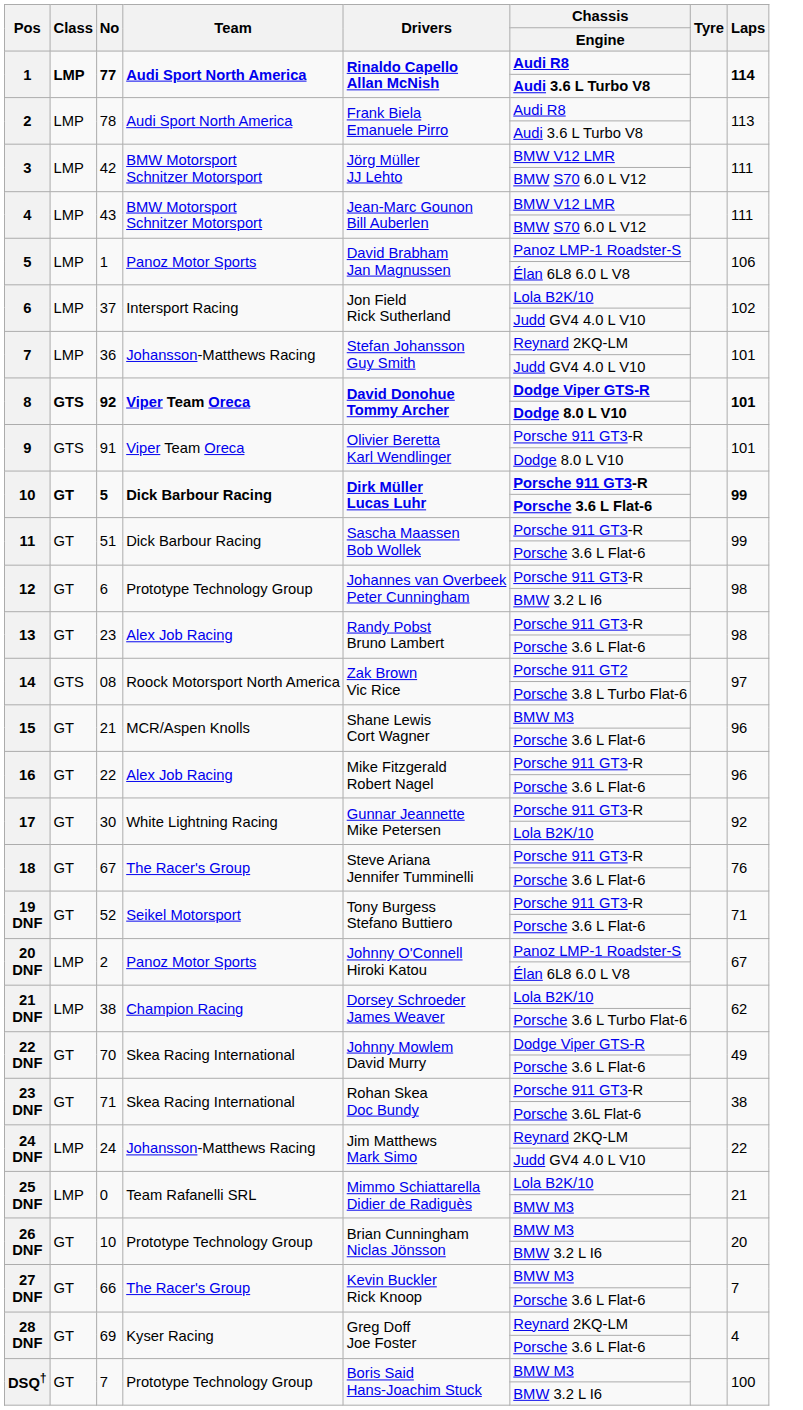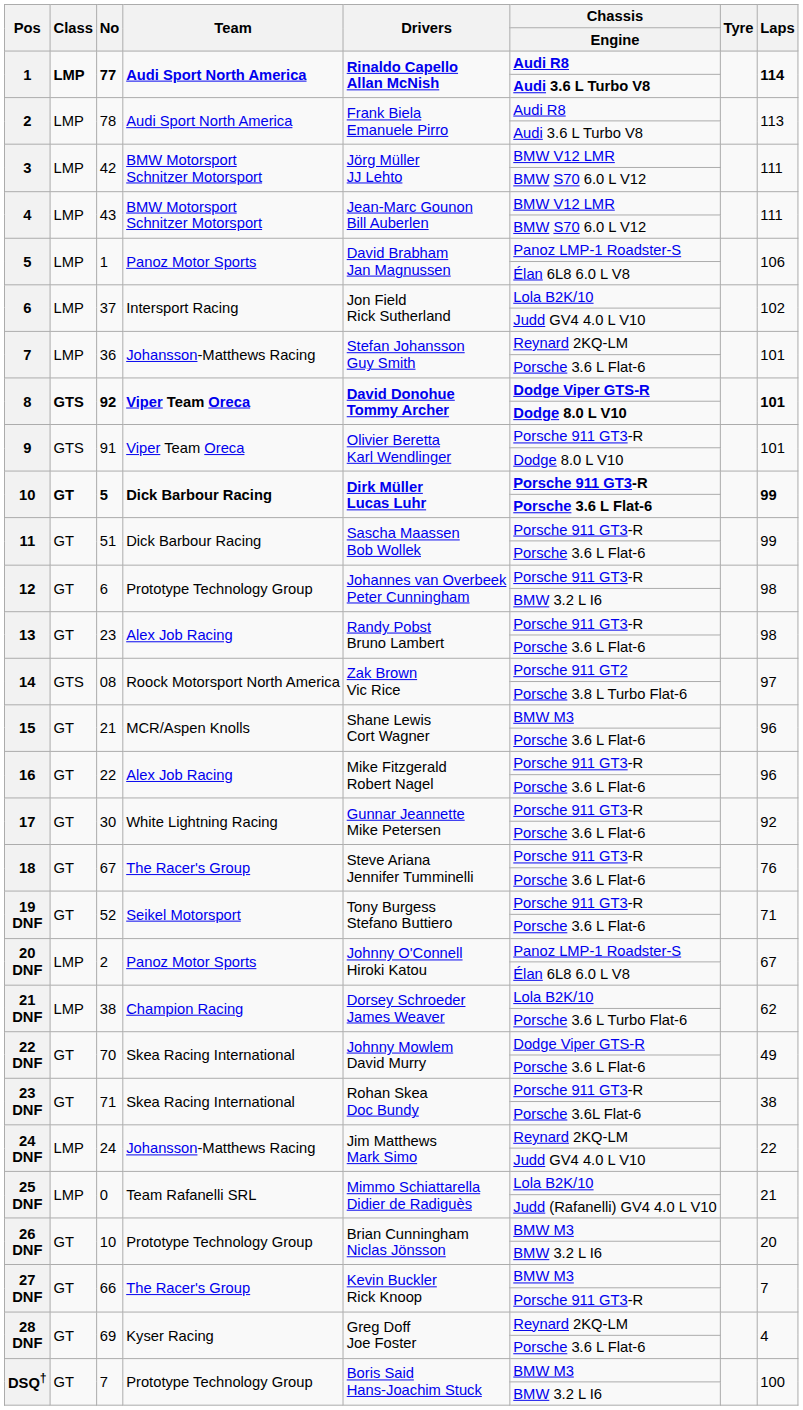(579, 366) Judd GV4 4.0 L V10 -> (579, 366) Porsche 3.6 L Flat-6
(553, 833) Lola B2K/10 -> (579, 833) Porsche 3.6 L Flat-6
(544, 1207) BMW M3 -> (615, 1207) Judd (Rafanelli) GV4 4.0 L V10
(579, 1300) Porsche 3.6 L Flat-6 -> (578, 1300) Porsche 911 GT3-R
